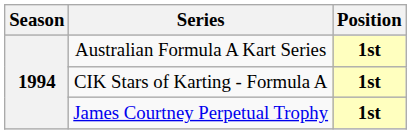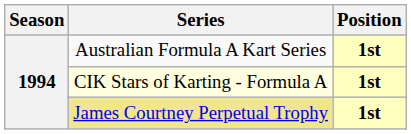(201, 81) no background -> (201, 81) lightyellow background
(201, 112) no background -> (201, 112) khaki background
